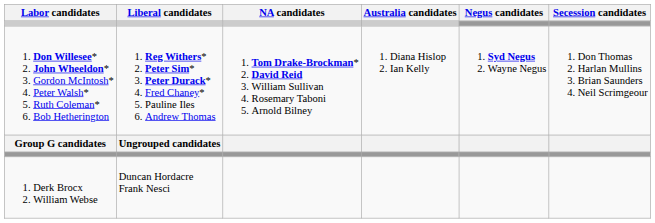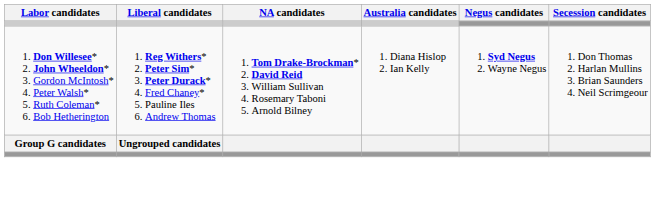- row: (60, 193)
